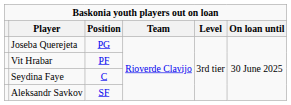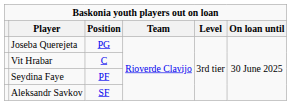(104, 60) PF -> (104, 60) C
(104, 76) C -> (104, 76) PF
